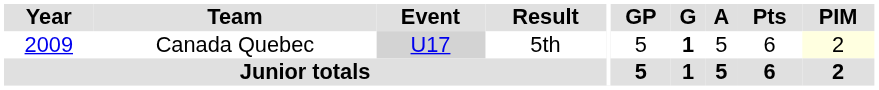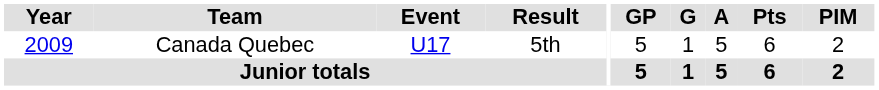(430, 44) lightgrey background -> (430, 44) no background
(688, 44) bold -> (688, 44) normal
(838, 44) lightyellow background -> (838, 44) no background
